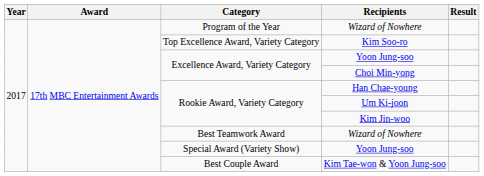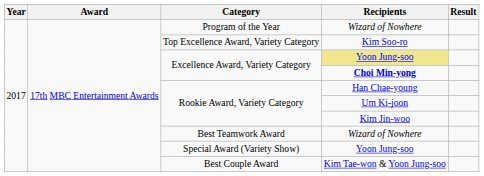(385, 57) no background -> (385, 57) khaki background
(385, 73) normal -> (385, 73) bold
